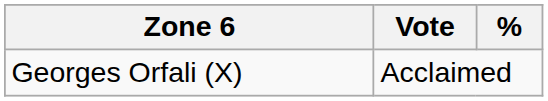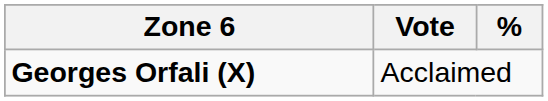(127, 72) normal -> (133, 72) bold
